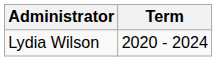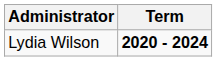(165, 42) normal -> (165, 42) bold
